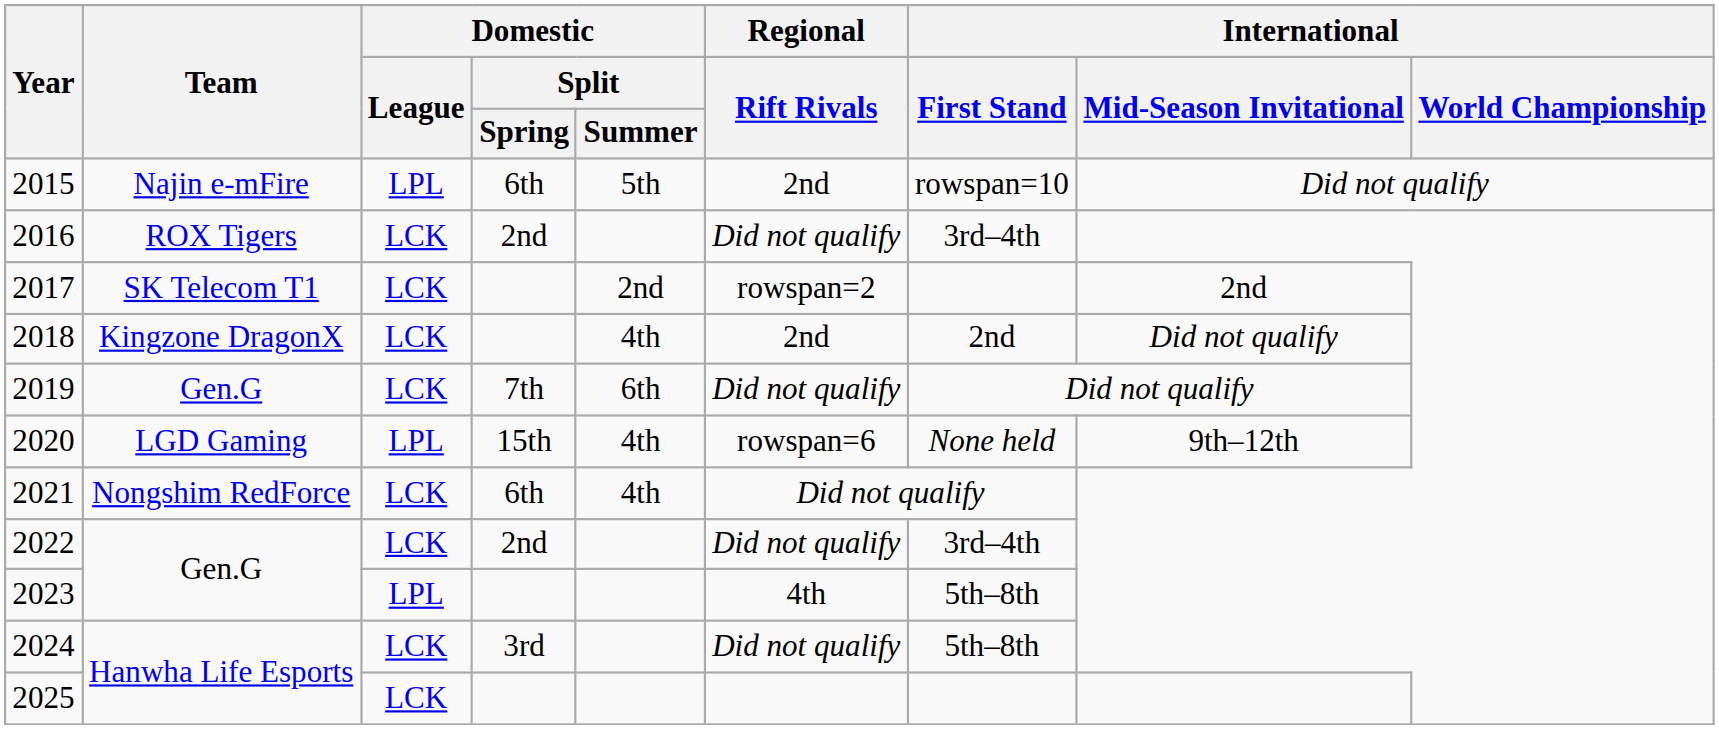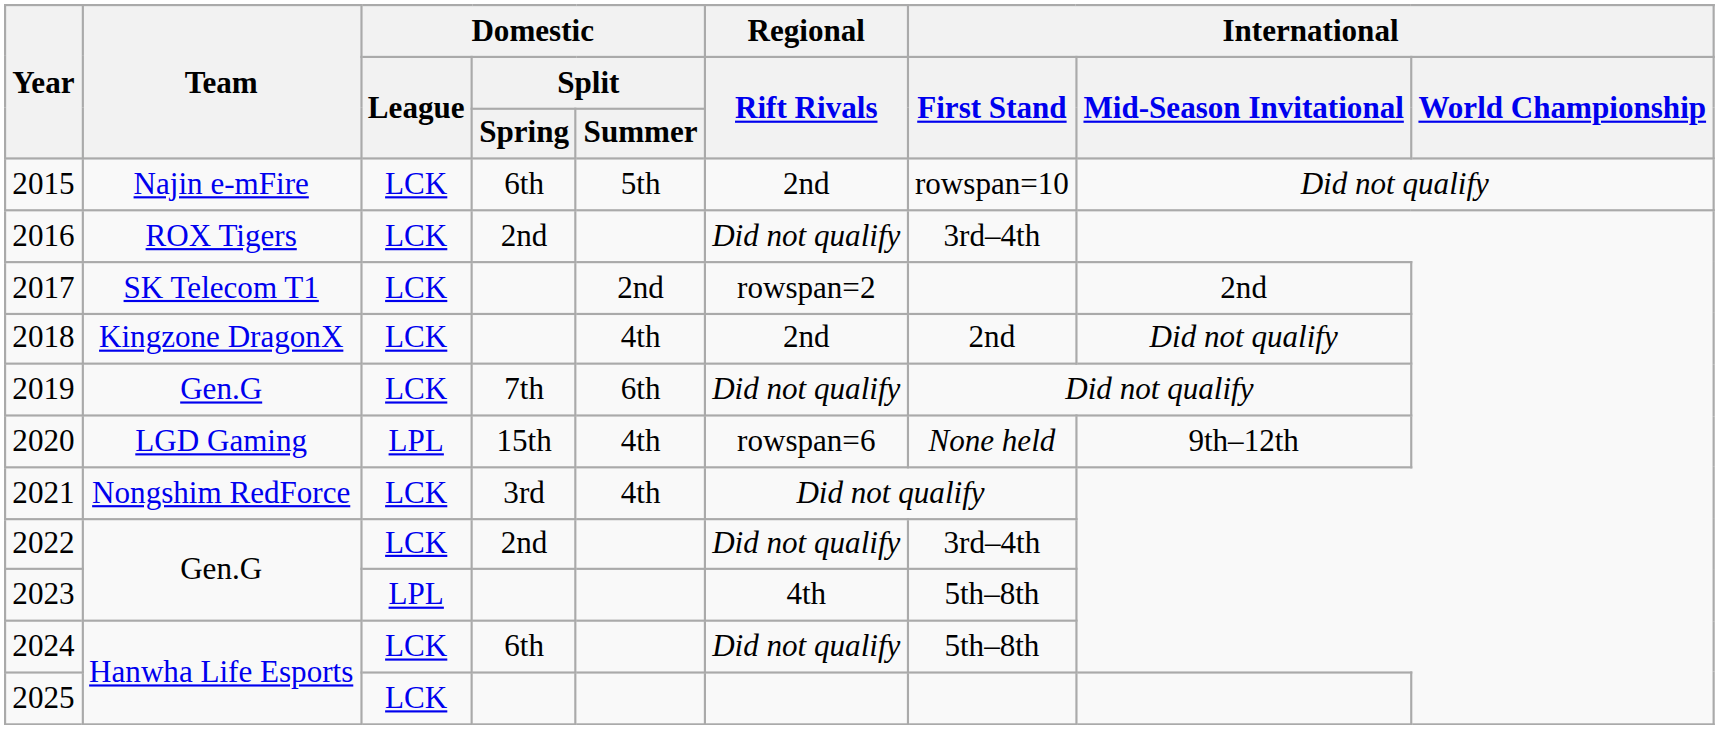(416, 184) LPL -> (416, 184) LCK
(524, 492) 6th -> (524, 492) 3rd
(524, 646) 3rd -> (524, 646) 6th
